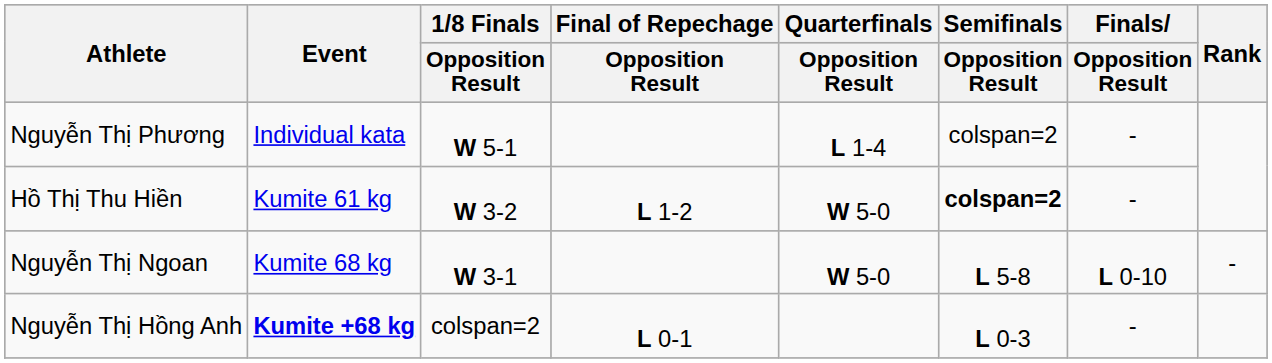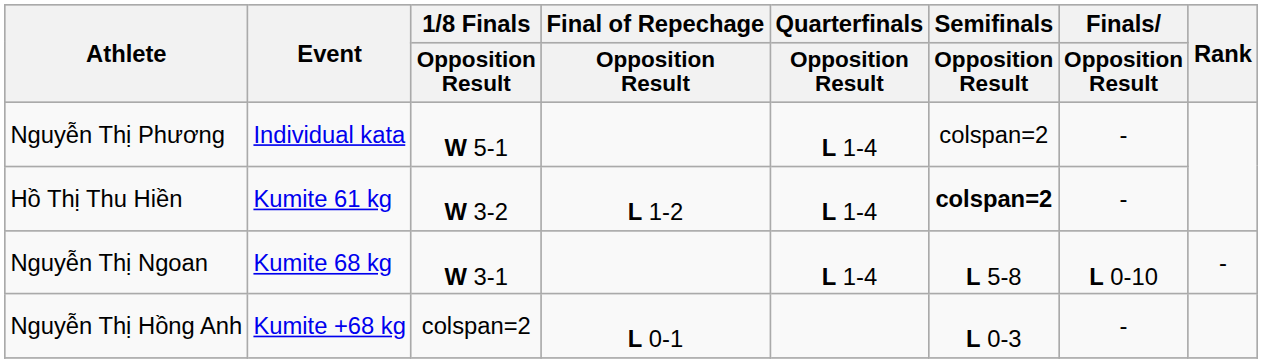(859, 212) W 5-0 -> (849, 212) L 1-4
(859, 276) W 5-0 -> (849, 276) L 1-4
(334, 327) bold -> (330, 327) normal
